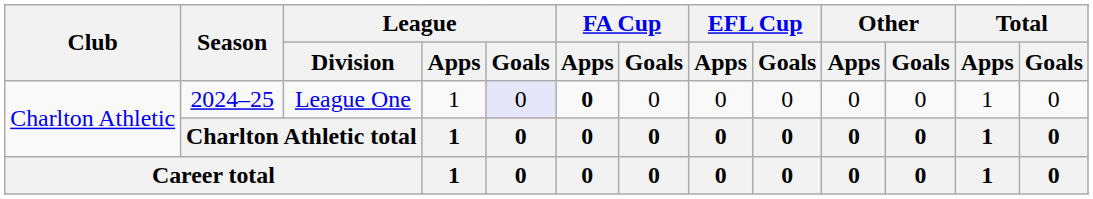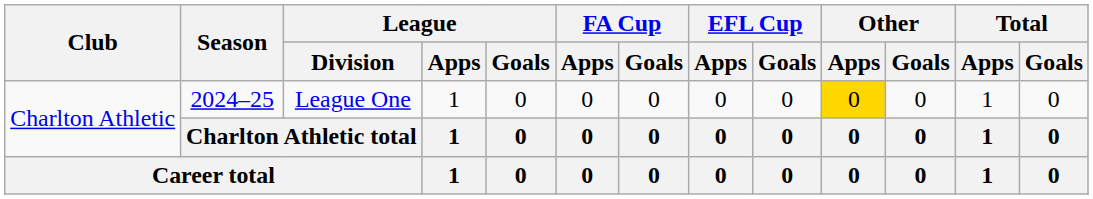(521, 99) lavender background -> (521, 99) no background
(587, 99) bold -> (587, 99) normal
(854, 99) no background -> (854, 99) gold background
